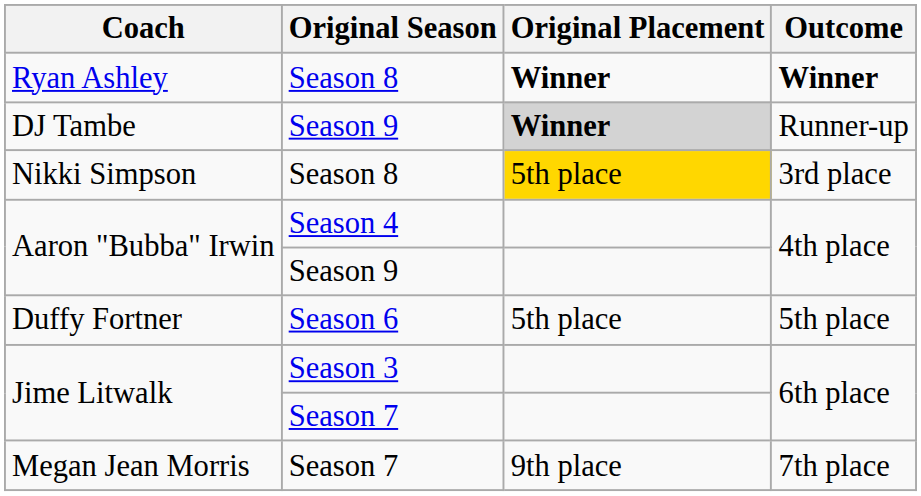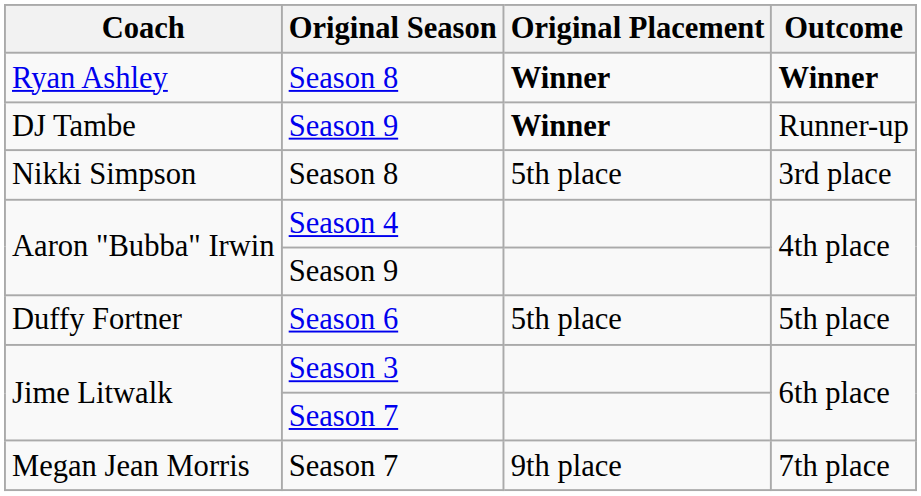(561, 125) lightgrey background -> (561, 125) no background
(566, 174) gold background -> (566, 174) no background
